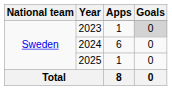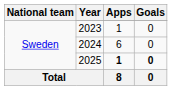(151, 28) lightgrey background -> (151, 28) no background
(119, 61) normal -> (119, 61) bold
(151, 61) normal -> (151, 61) bold
